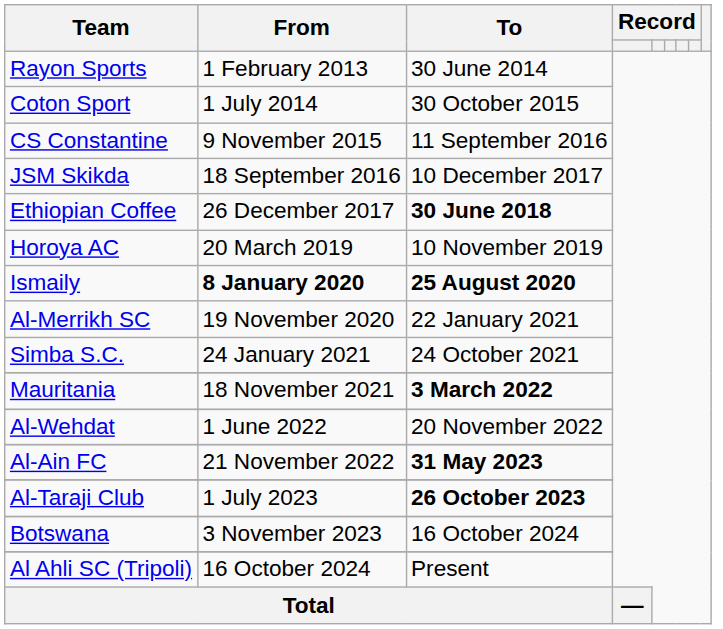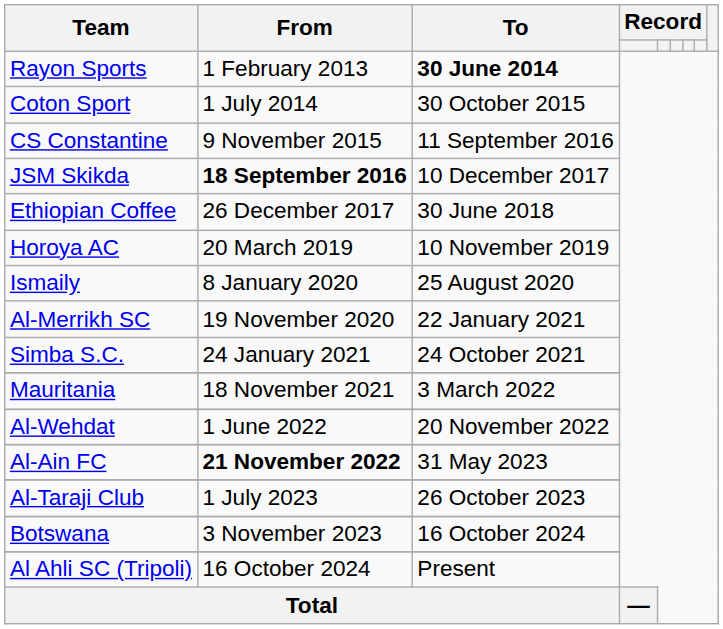(479, 68) normal -> (488, 68) bold
(302, 175) normal -> (305, 175) bold
(481, 211) bold -> (486, 211) normal
(283, 283) bold -> (280, 283) normal
(493, 283) bold -> (496, 283) normal
(482, 390) bold -> (486, 390) normal
(298, 462) normal -> (302, 462) bold
(477, 462) bold -> (483, 462) normal
(498, 497) bold -> (501, 497) normal
